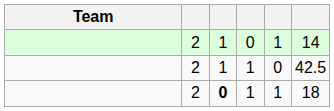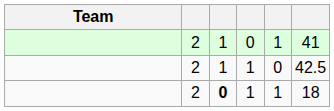(311, 42) 14 -> (311, 42) 41
